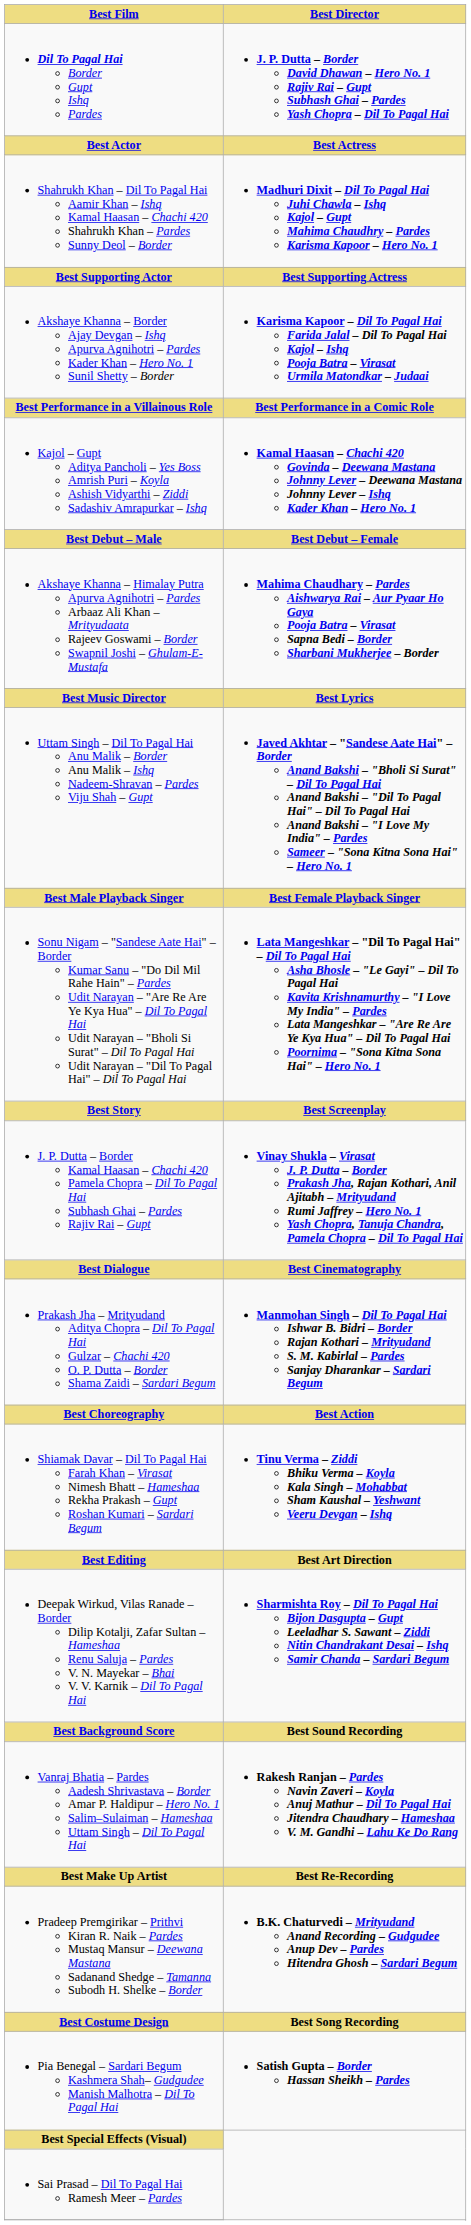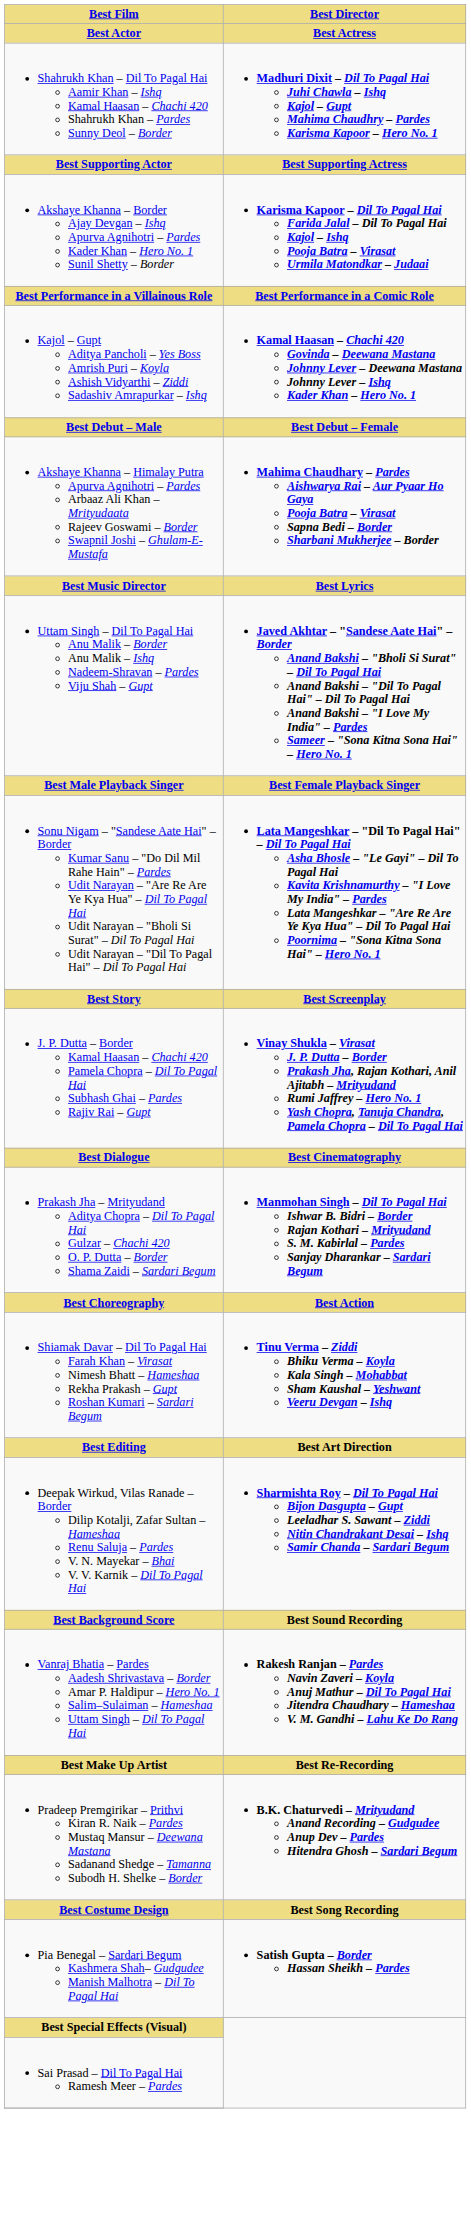- row: (114, 87)
